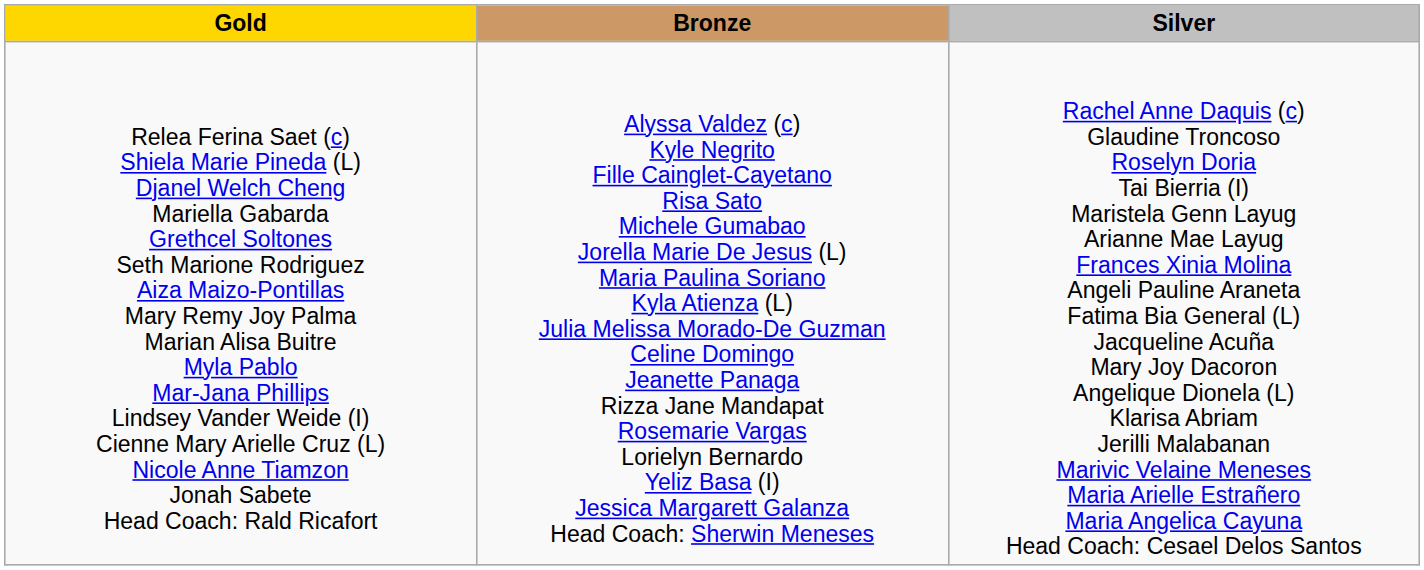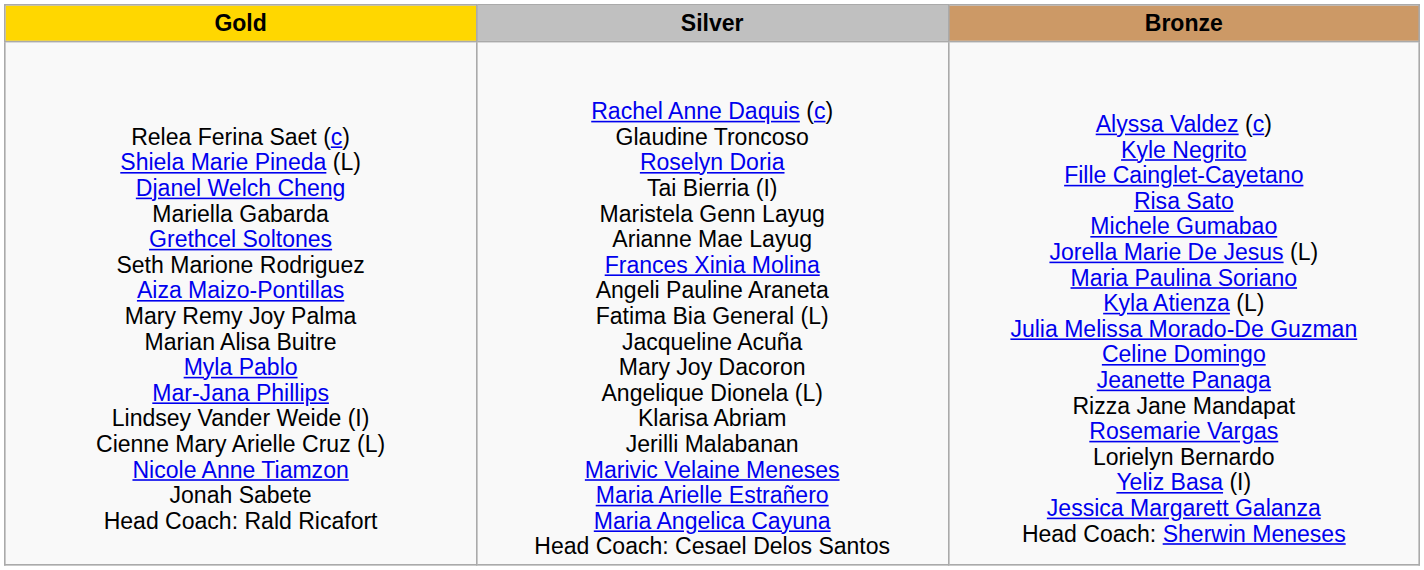columns swapped: (1184, 23) <-> (712, 23)
